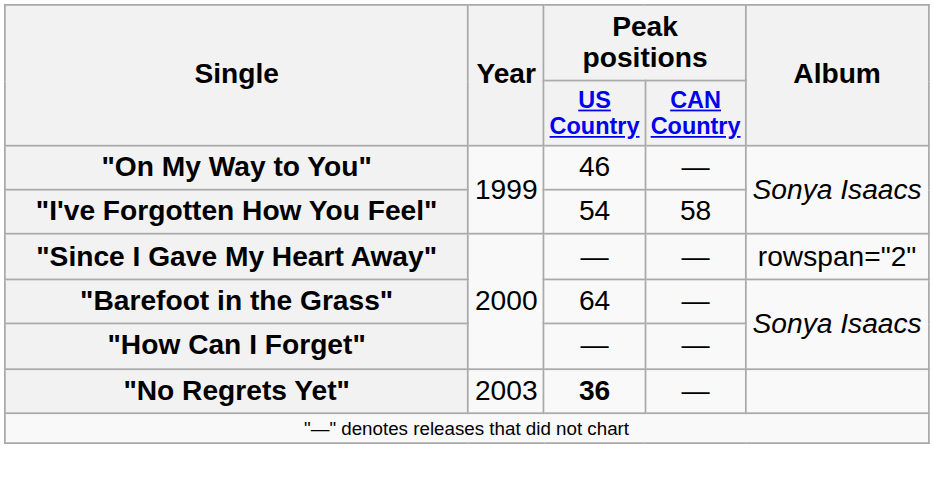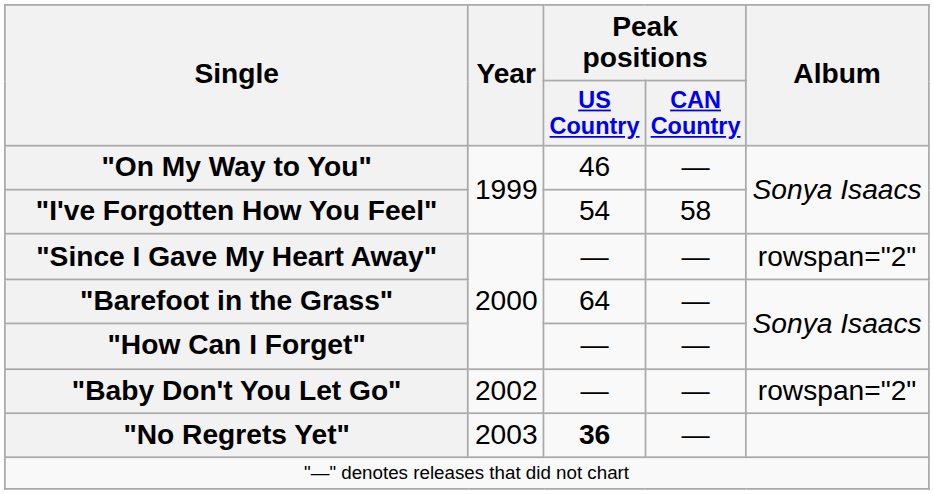+ row: (237, 390)
